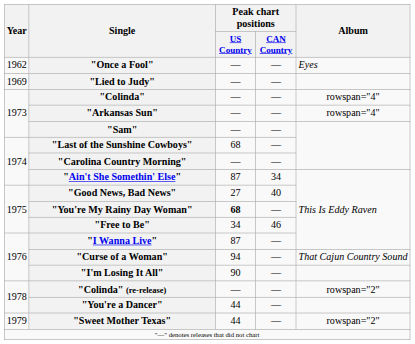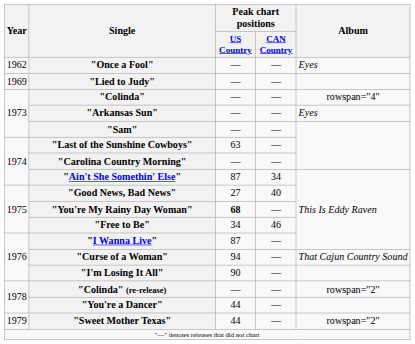(353, 113) rowspan="4" -> (308, 113) Eyes
(235, 145) 68 -> (235, 145) 63
